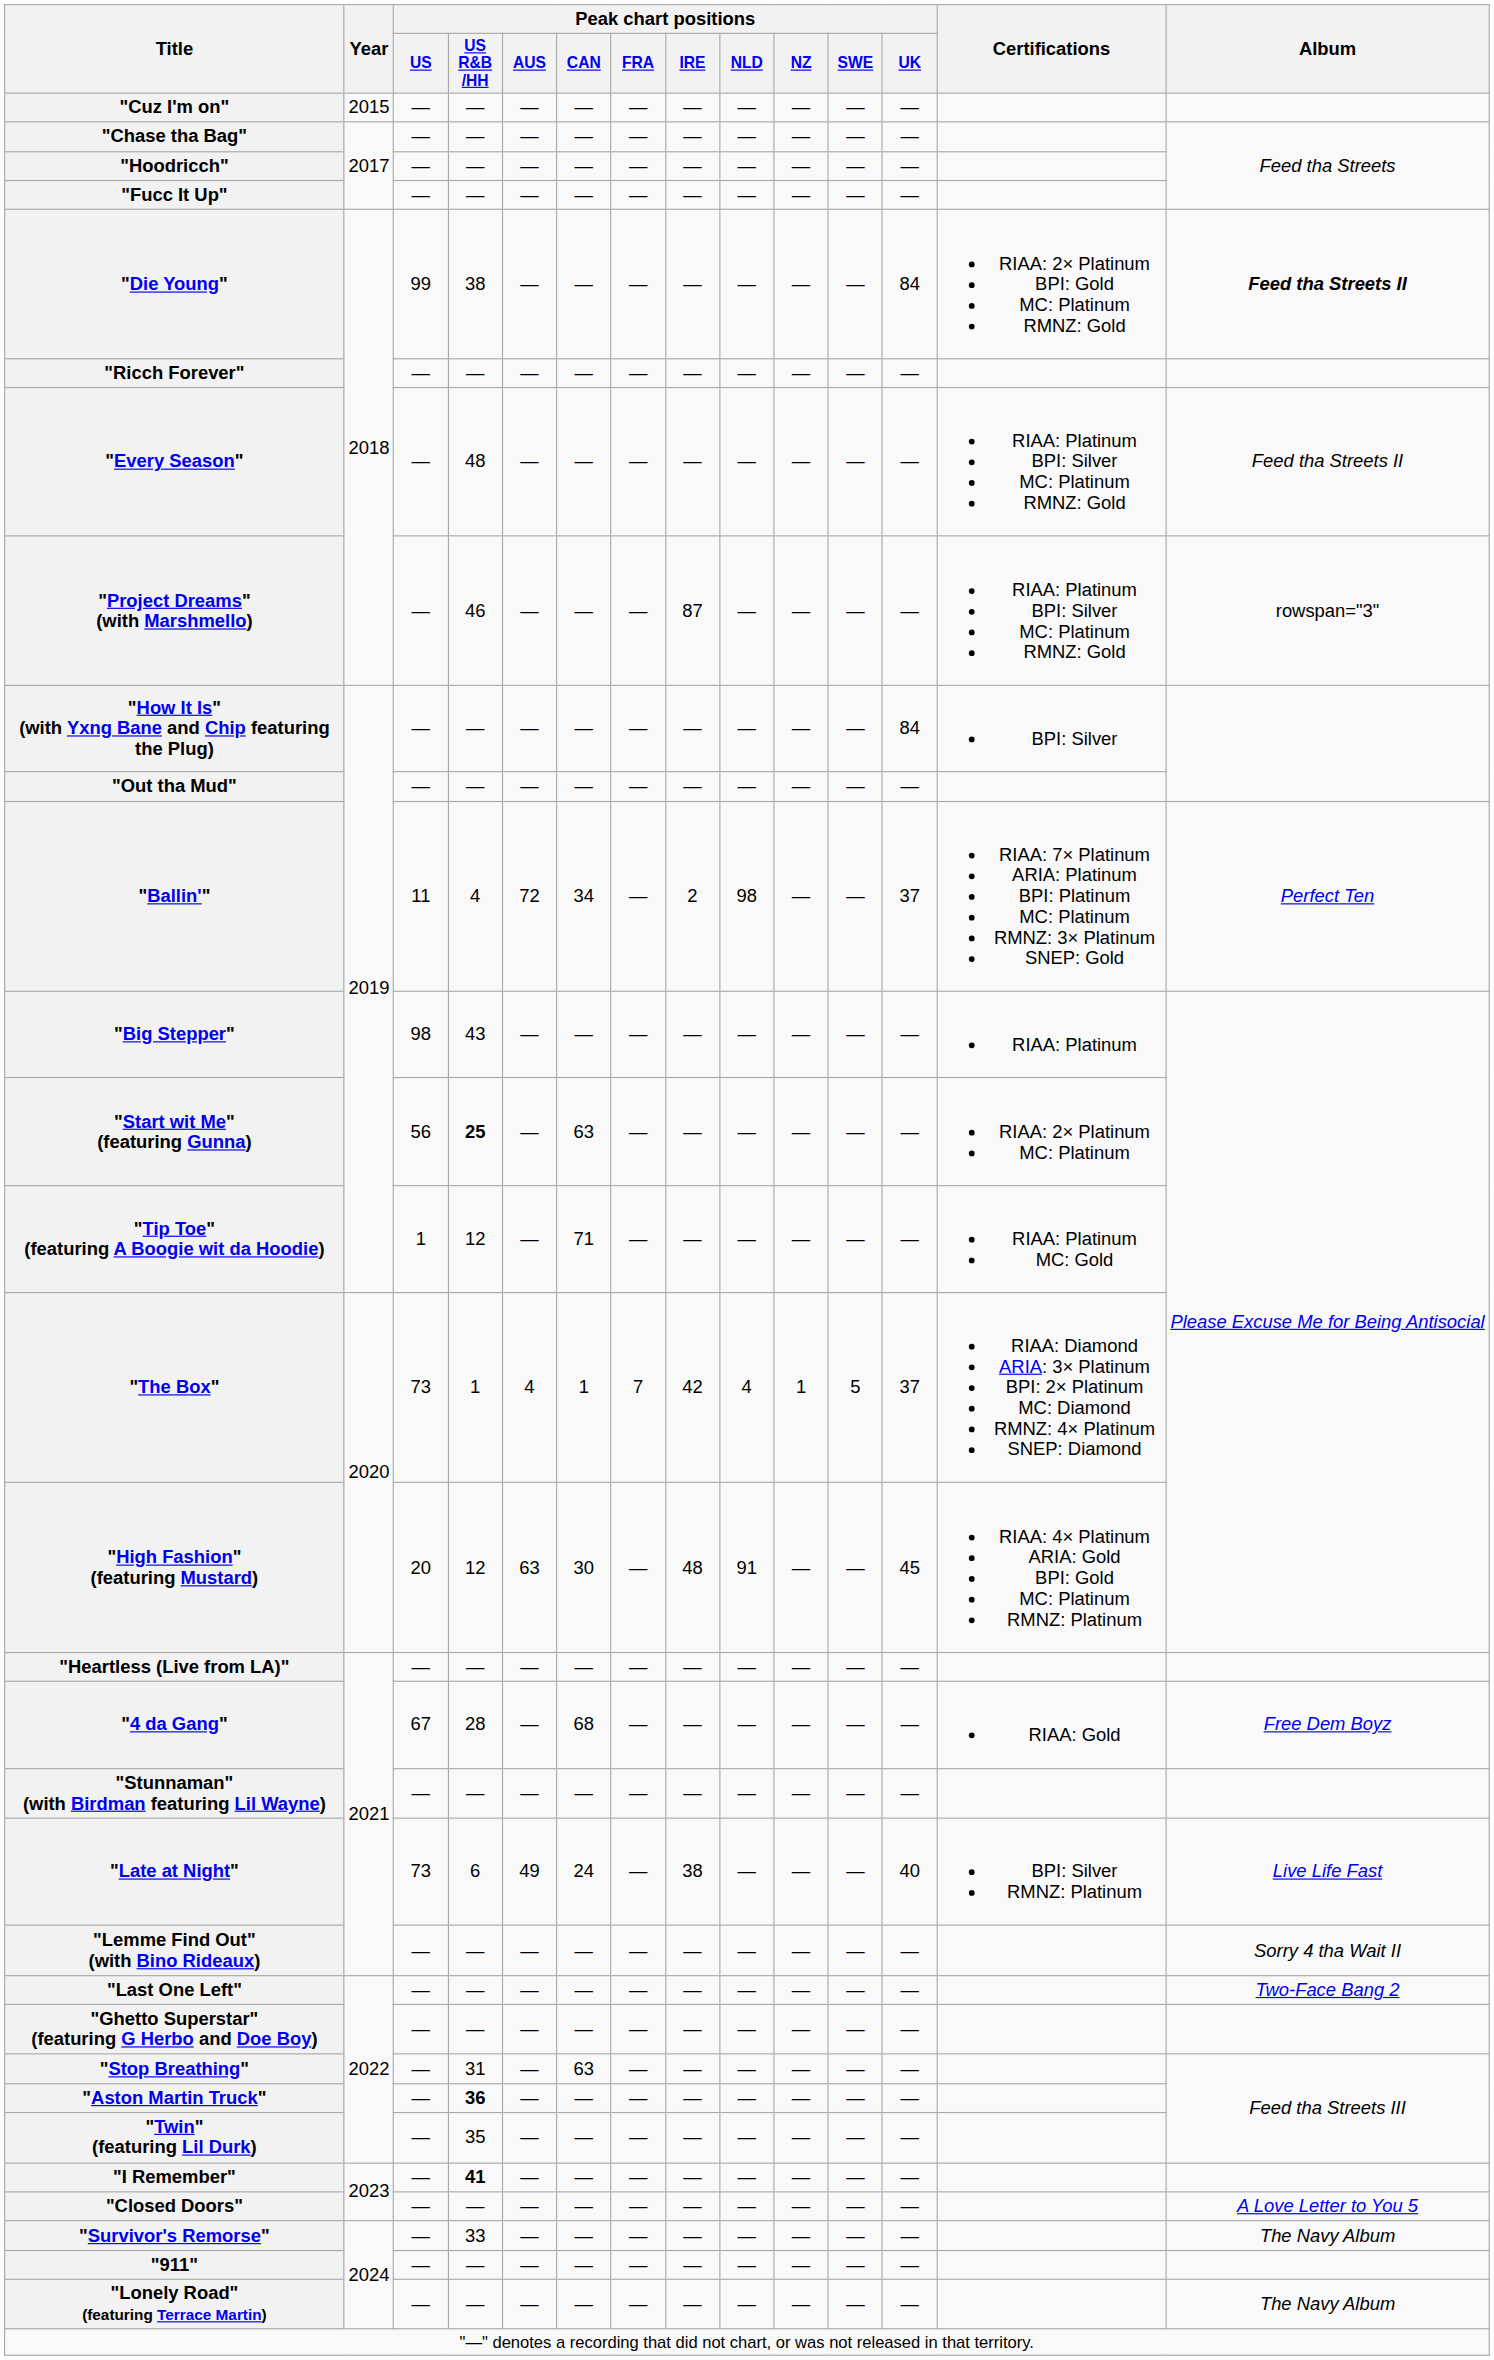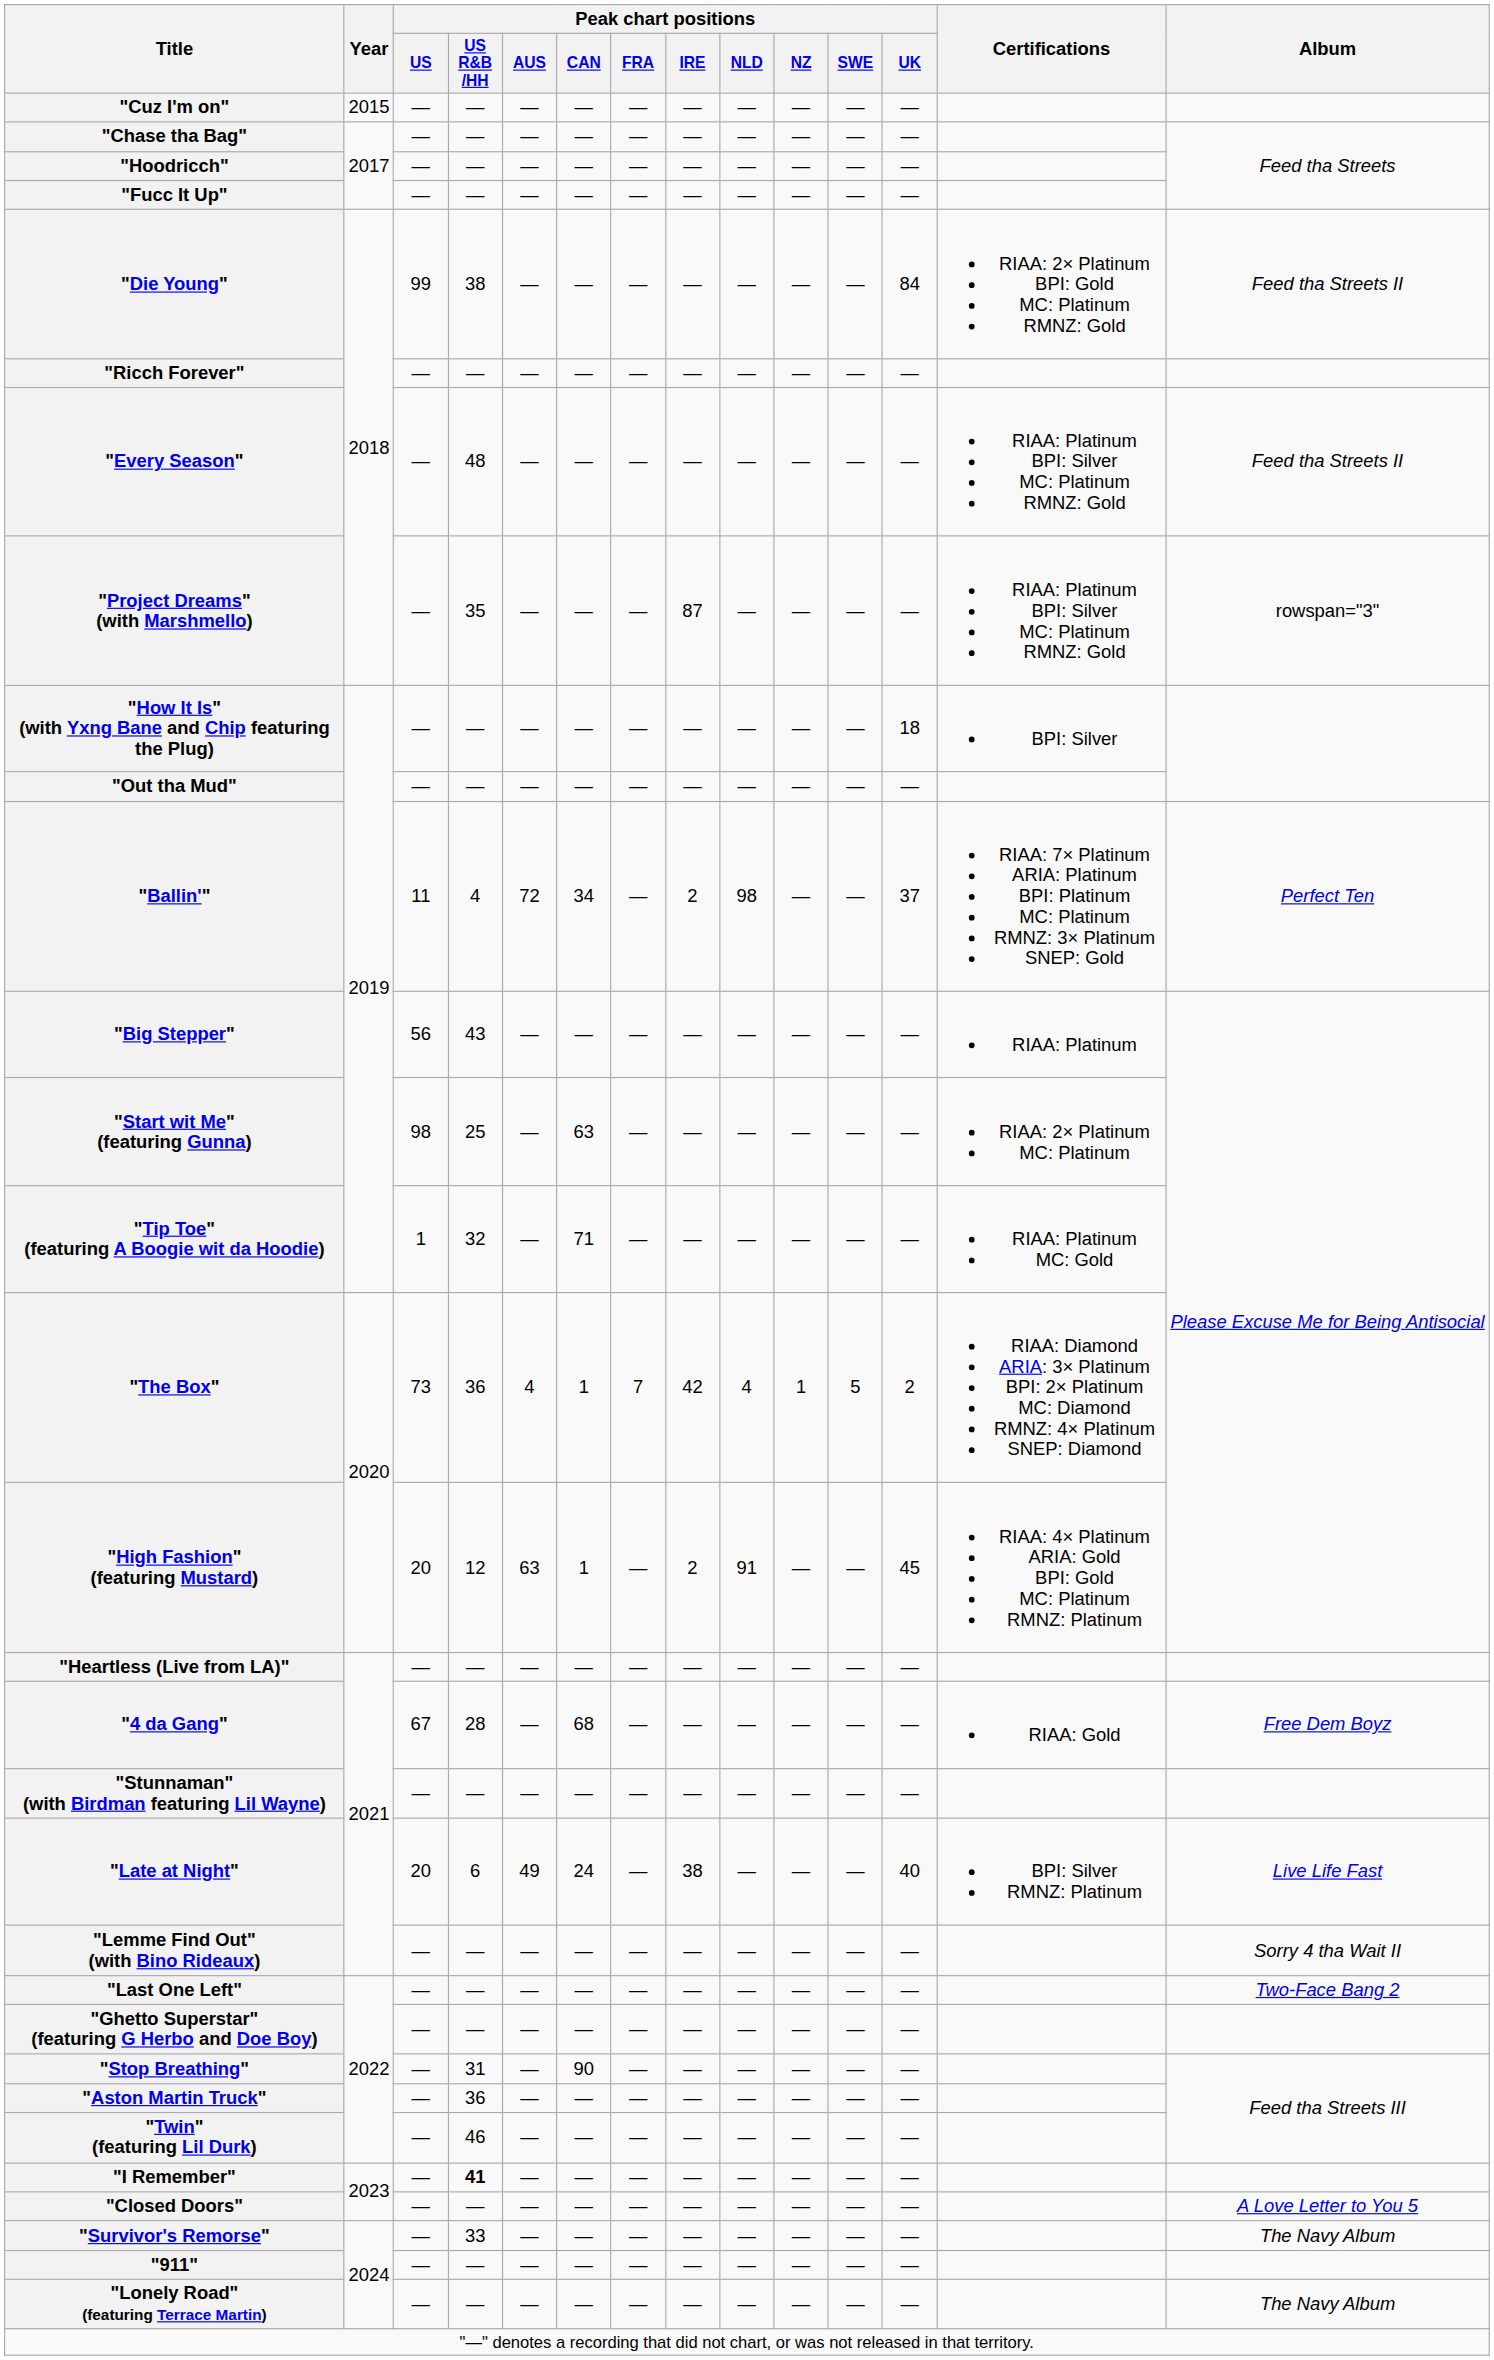(1328, 283) bold -> (1328, 283) normal
(475, 610) 46 -> (475, 610) 35
(910, 728) 84 -> (910, 728) 18
(421, 1034) 98 -> (421, 1034) 56
(421, 1131) 56 -> (421, 1131) 98
(475, 1131) bold -> (475, 1131) normal
(475, 1238) 12 -> (475, 1238) 32
(475, 1387) 1 -> (475, 1387) 36
(910, 1387) 37 -> (910, 1387) 2
(584, 1567) 30 -> (584, 1567) 1
(692, 1567) 48 -> (692, 1567) 2
(421, 1871) 73 -> (421, 1871) 20
(584, 2068) 63 -> (584, 2068) 90
(475, 2098) bold -> (475, 2098) normal
(475, 2137) 35 -> (475, 2137) 46
